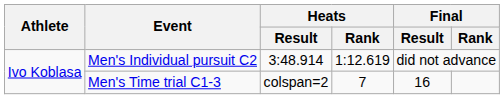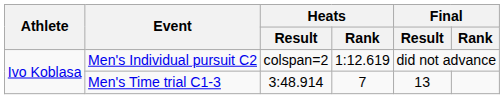(296, 61) 3:48.914 -> (296, 61) colspan=2
(296, 83) colspan=2 -> (296, 83) 3:48.914
(422, 83) 16 -> (422, 83) 13
